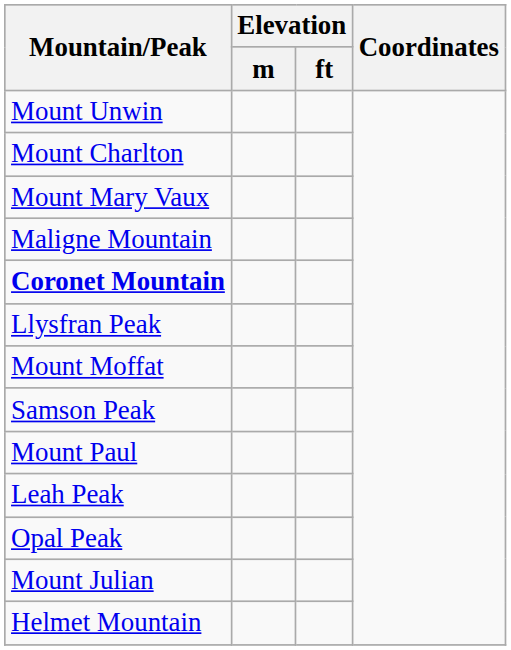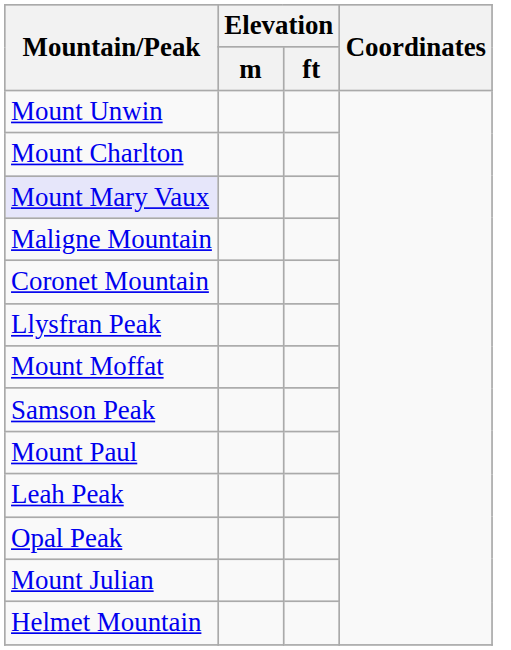(110, 196) no background -> (110, 196) lavender background
(118, 281) bold -> (110, 281) normal
